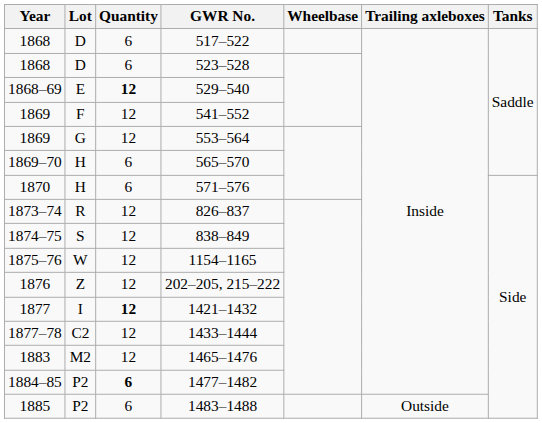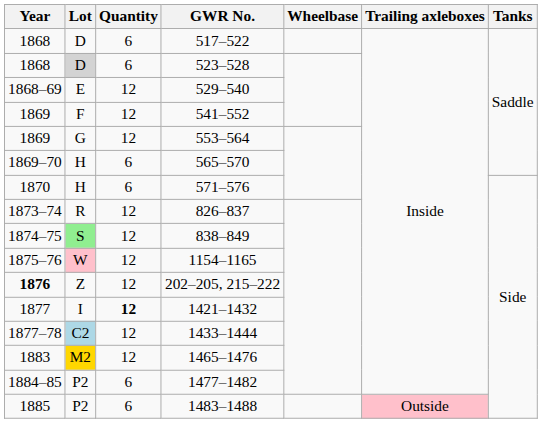(80, 65) no background -> (80, 65) lightgrey background
(128, 89) bold -> (128, 89) normal
(80, 235) no background -> (80, 235) lightgreen background
(80, 260) no background -> (80, 260) pink background
(35, 284) normal -> (35, 284) bold
(80, 333) no background -> (80, 333) lightblue background
(80, 357) no background -> (80, 357) gold background
(128, 382) bold -> (128, 382) normal
(425, 406) no background -> (425, 406) pink background
